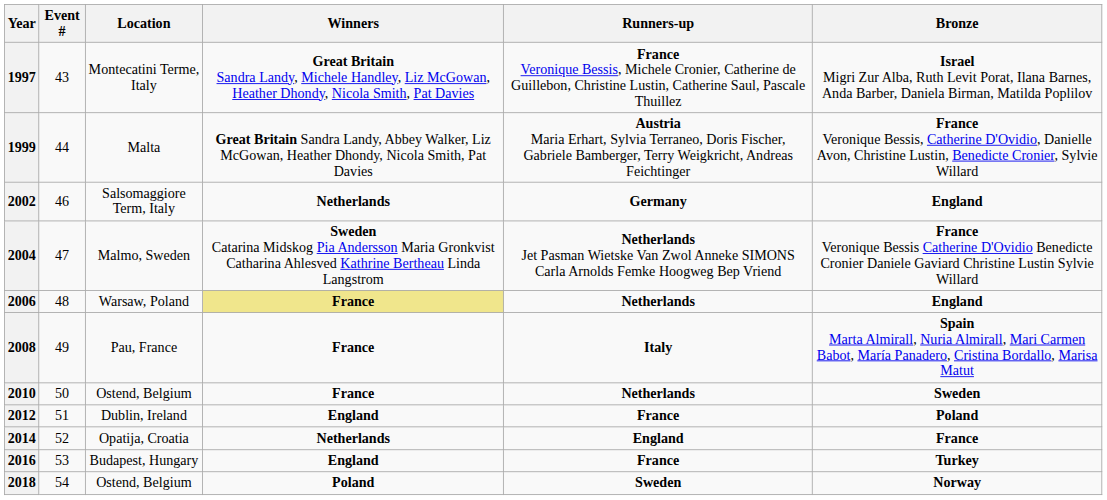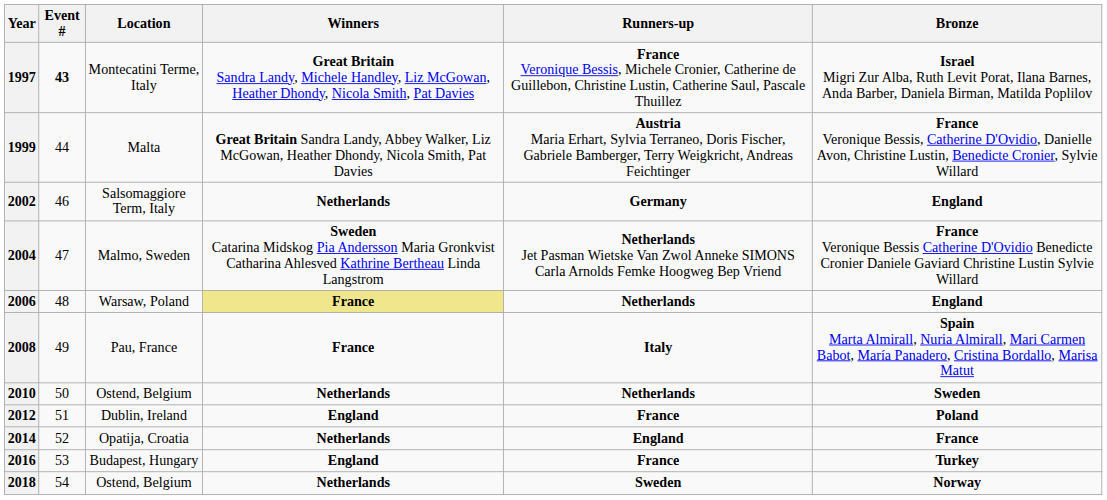(62, 77) normal -> (62, 77) bold
(353, 393) France -> (353, 393) Netherlands
(353, 483) Poland -> (353, 483) Netherlands
